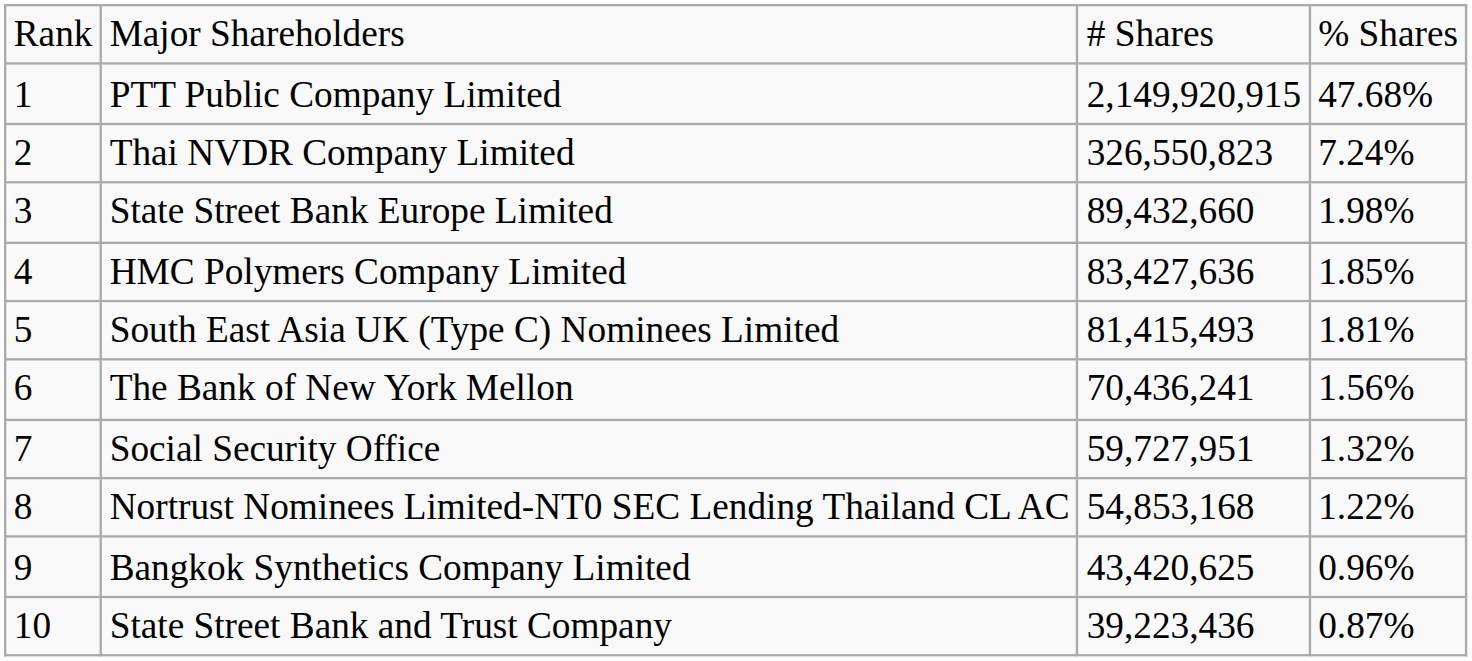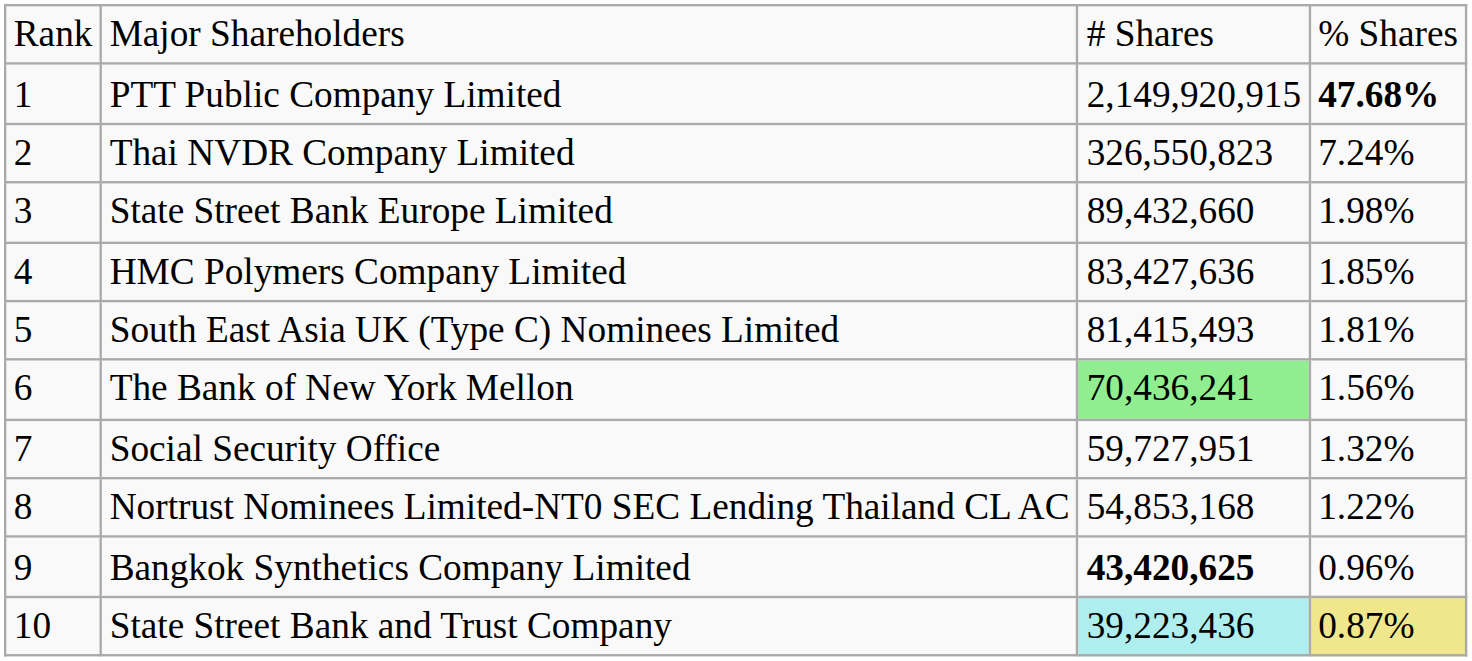(1376, 93) normal -> (1379, 93) bold
(1171, 388) no background -> (1171, 388) lightgreen background
(1171, 566) normal -> (1171, 566) bold
(1171, 625) no background -> (1171, 625) paleturquoise background
(1366, 625) no background -> (1366, 625) khaki background
